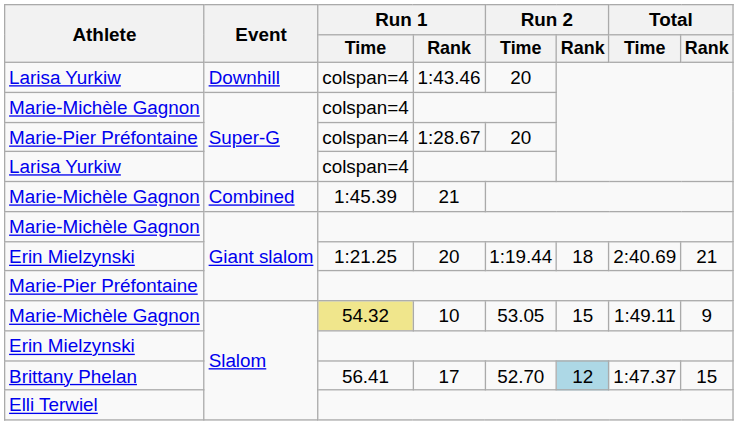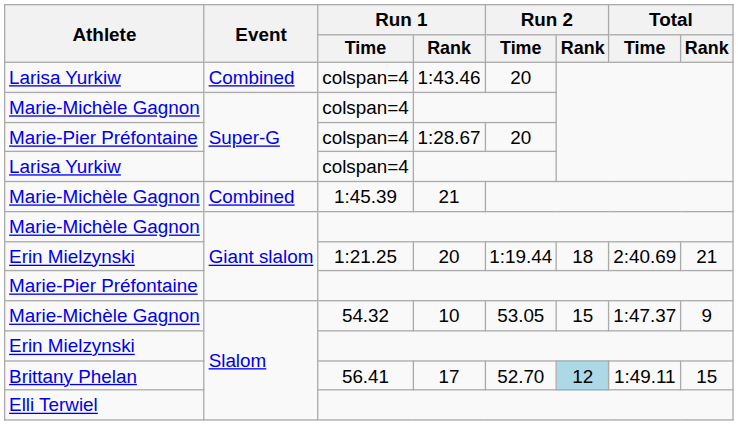(244, 78) Downhill -> (252, 78) Combined
(365, 316) khaki background -> (365, 316) no background
(645, 316) 1:49.11 -> (645, 316) 1:47.37
(645, 376) 1:47.37 -> (645, 376) 1:49.11
